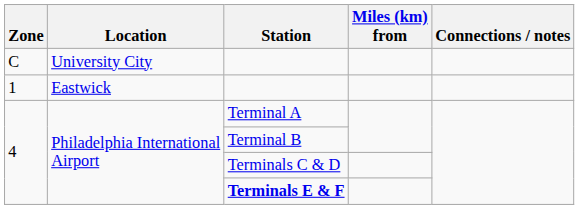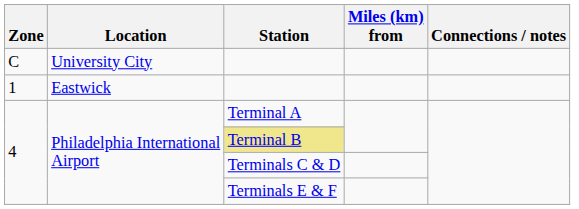(265, 139) no background -> (265, 139) khaki background
(286, 191) bold -> (282, 191) normal
